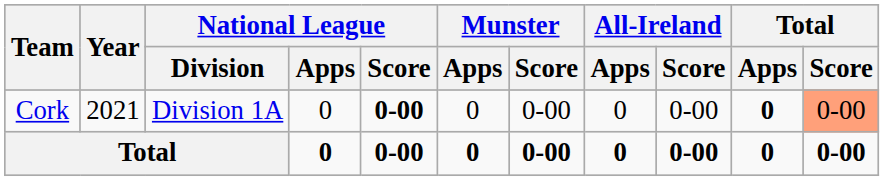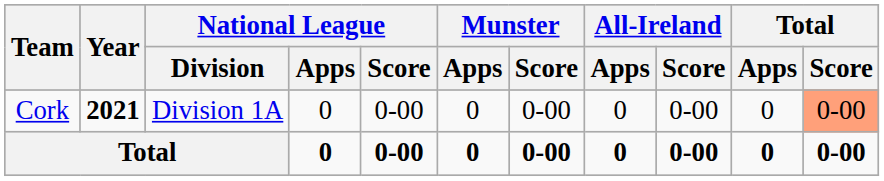(113, 110) normal -> (113, 110) bold
(399, 110) bold -> (399, 110) normal
(767, 110) bold -> (767, 110) normal
